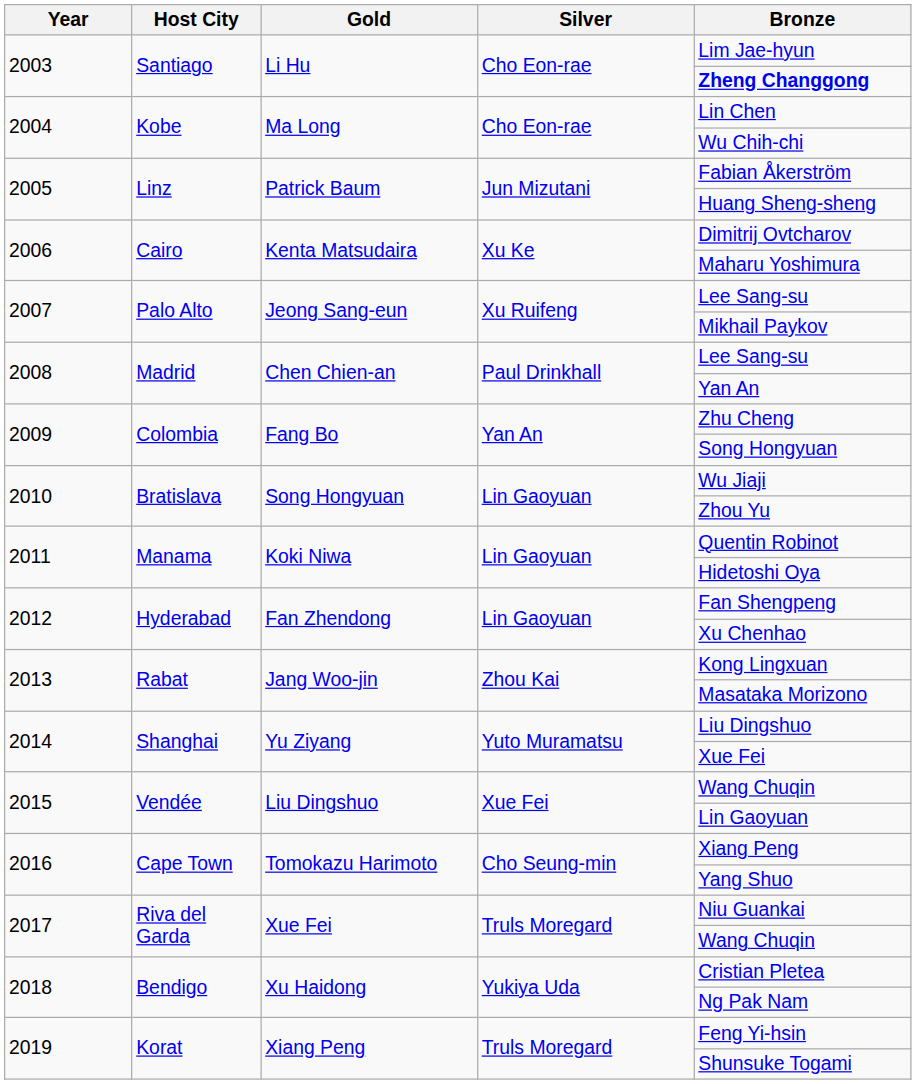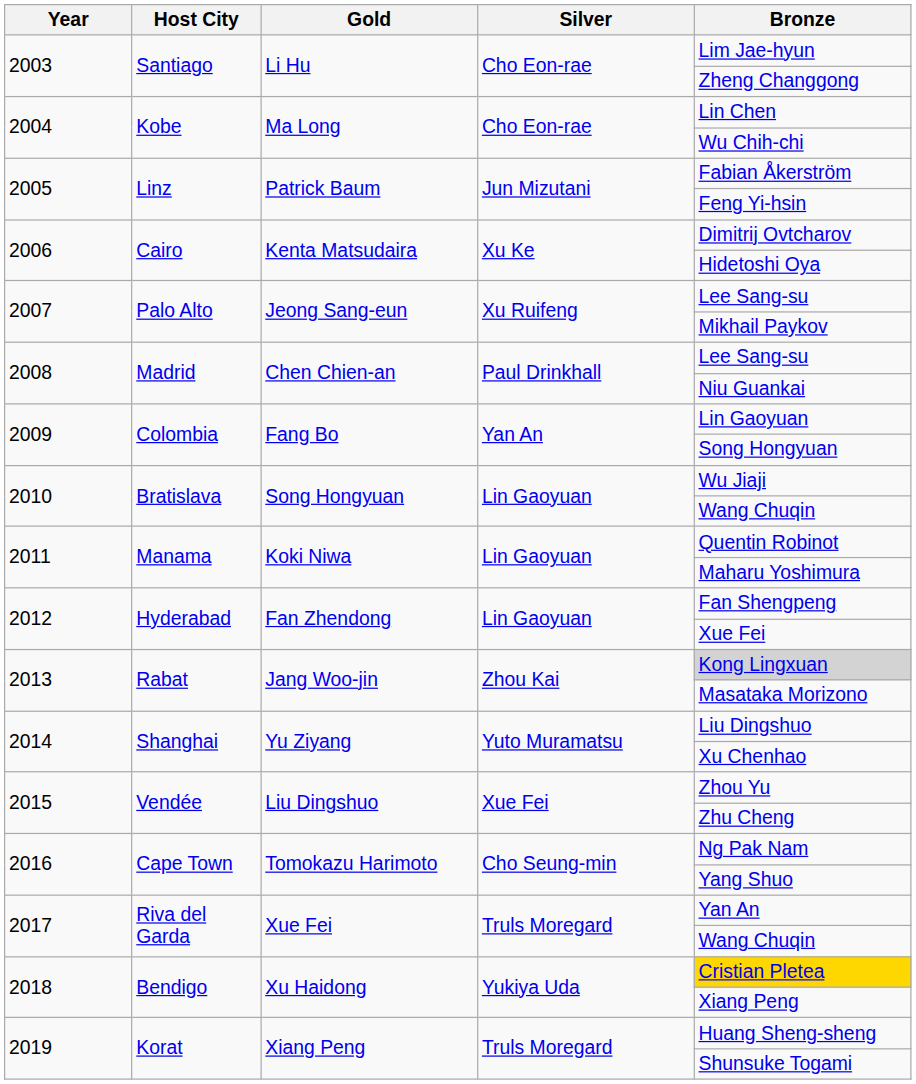(784, 81) bold -> (779, 81) normal
(787, 204) Huang Sheng-sheng -> (752, 204) Feng Yi-hsin
(779, 265) Maharu Yoshimura -> (759, 265) Hidetoshi Oya
(729, 388) Yan An -> (752, 388) Niu Guankai
(746, 419) Zhu Cheng -> (753, 419) Lin Gaoyuan
(734, 511) Zhou Yu -> (757, 511) Wang Chuqin
(759, 572) Hidetoshi Oya -> (779, 572) Maharu Yoshimura
(752, 633) Xu Chenhao -> (732, 633) Xue Fei
(763, 664) no background -> (763, 664) lightgrey background
(732, 756) Xue Fei -> (752, 756) Xu Chenhao
(757, 787) Wang Chuqin -> (734, 787) Zhou Yu
(753, 818) Lin Gaoyuan -> (746, 818) Zhu Cheng
(748, 848) Xiang Peng -> (753, 848) Ng Pak Nam
(752, 910) Niu Guankai -> (729, 910) Yan An
(761, 971) no background -> (762, 971) gold background
(753, 1002) Ng Pak Nam -> (749, 1002) Xiang Peng
(752, 1033) Feng Yi-hsin -> (787, 1033) Huang Sheng-sheng
